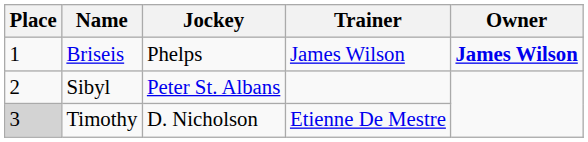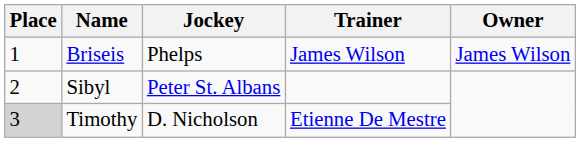(517, 53) bold -> (513, 53) normal
